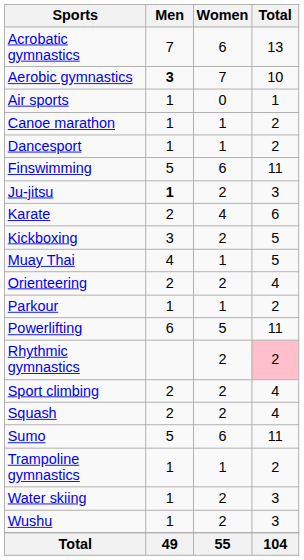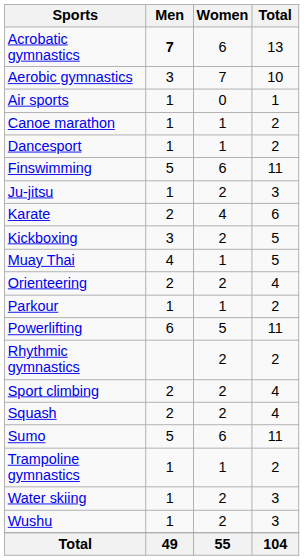(170, 46) normal -> (170, 46) bold
(170, 77) bold -> (170, 77) normal
(170, 191) bold -> (170, 191) normal
(275, 359) pink background -> (275, 359) no background
